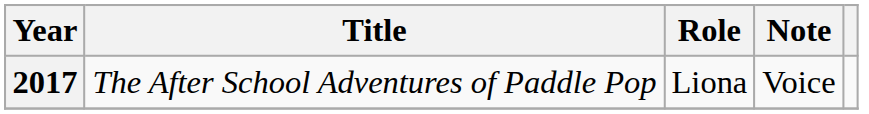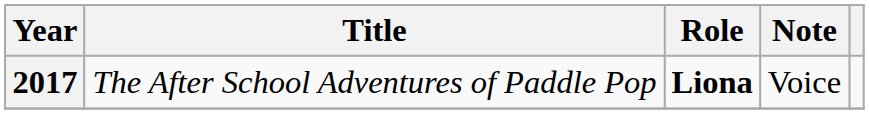(709, 81) normal -> (712, 81) bold
